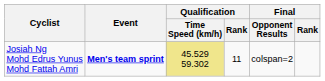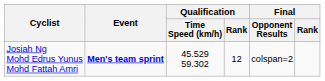(195, 59) khaki background -> (195, 59) no background
(237, 59) 11 -> (237, 59) 12
